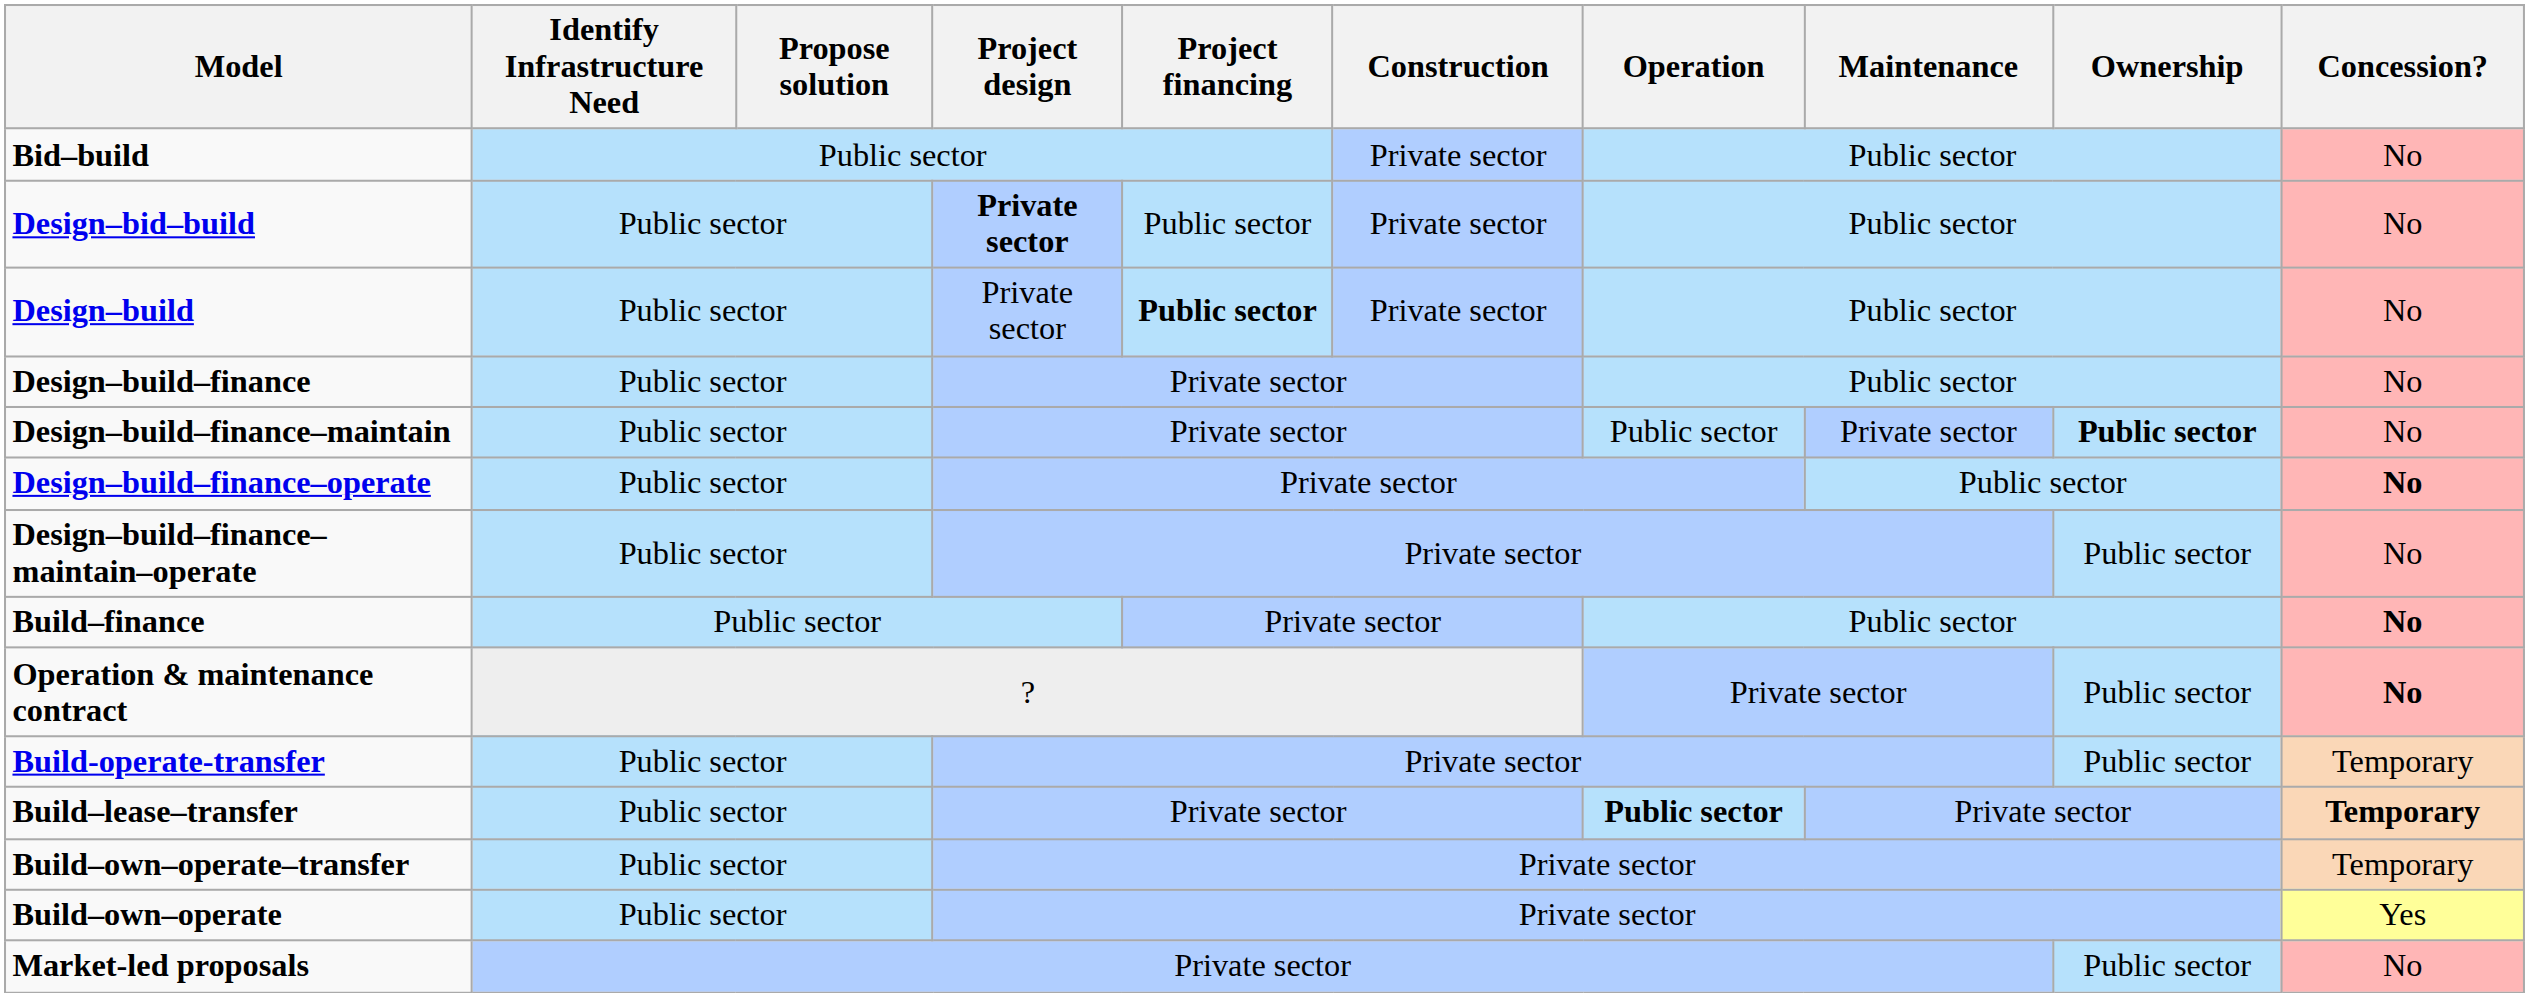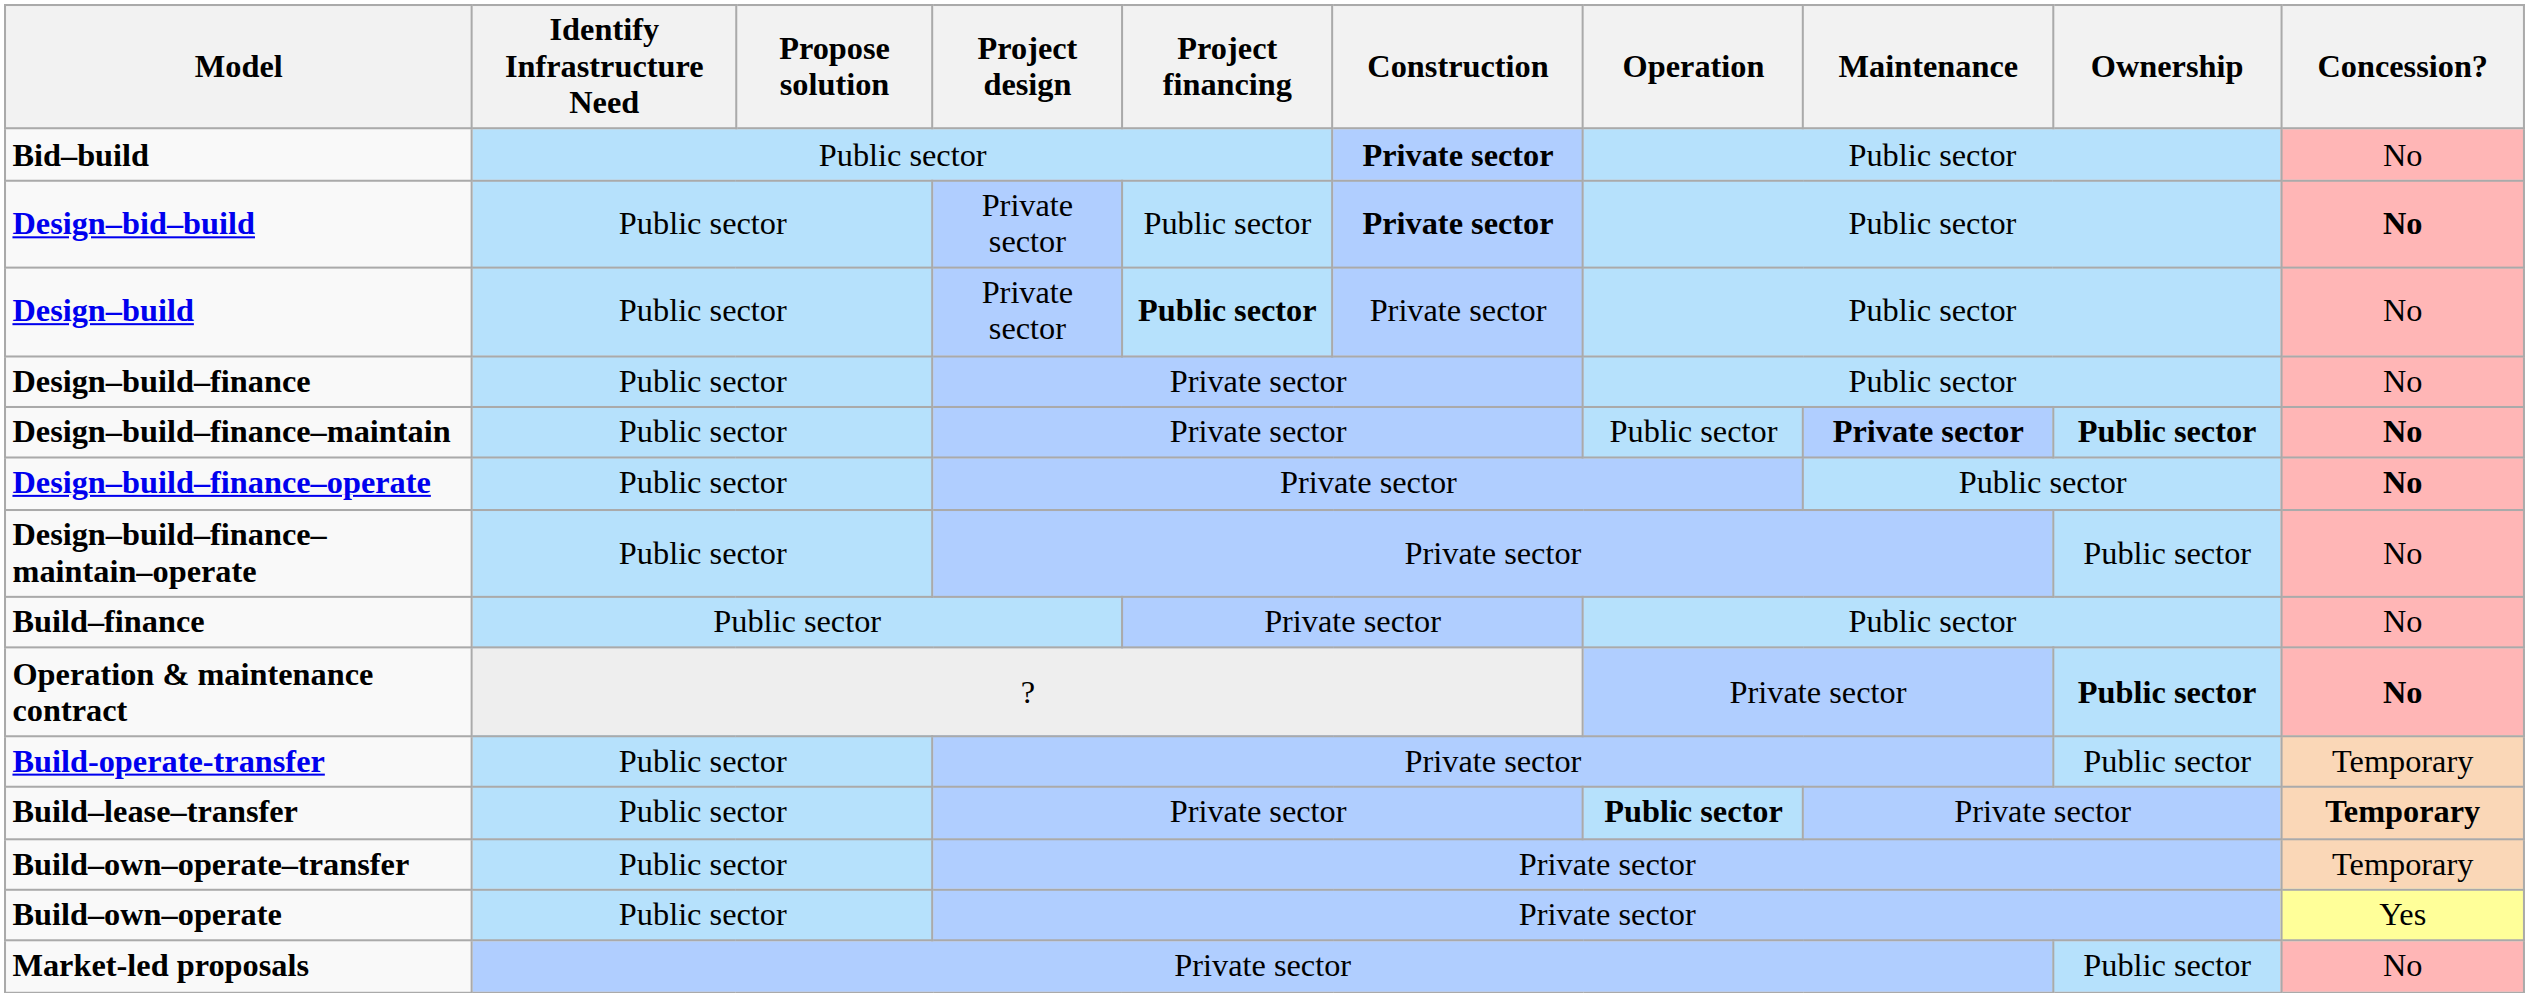(1458, 154) normal -> (1458, 154) bold
(1027, 223) bold -> (1027, 223) normal
(1458, 223) normal -> (1458, 223) bold
(2403, 223) normal -> (2403, 223) bold
(1928, 431) normal -> (1928, 431) bold
(2403, 431) normal -> (2403, 431) bold
(2403, 621) bold -> (2403, 621) normal
(2167, 691) normal -> (2167, 691) bold
